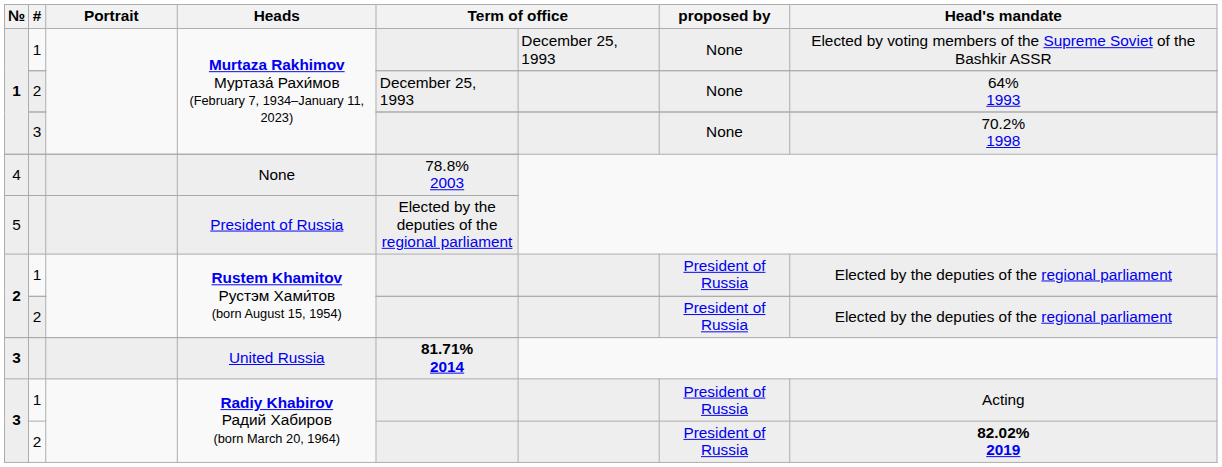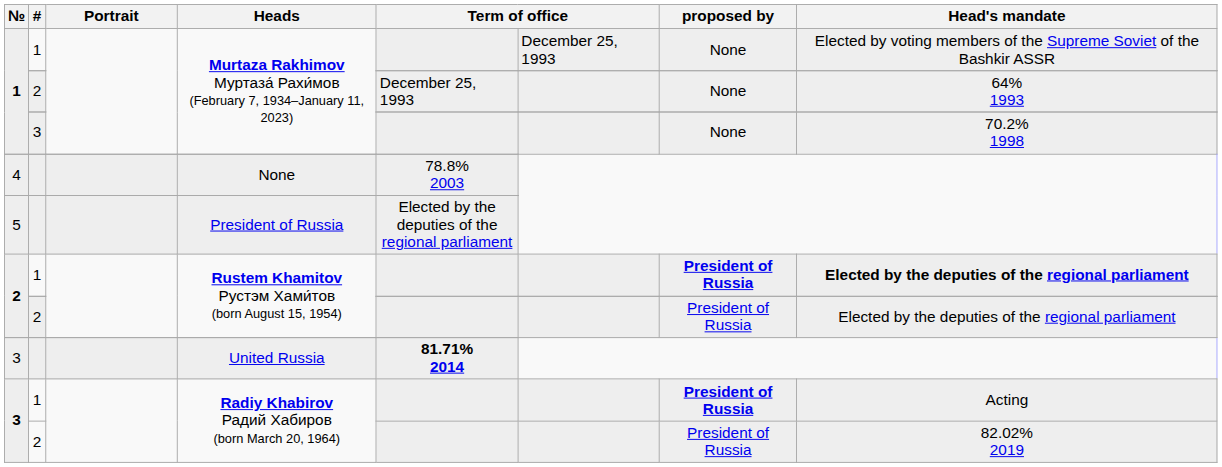(724, 275) normal -> (728, 275) bold
(1003, 275) normal -> (1007, 275) bold
(17, 358) bold -> (17, 358) normal
(724, 400) normal -> (728, 400) bold
(1003, 441) bold -> (1007, 441) normal
